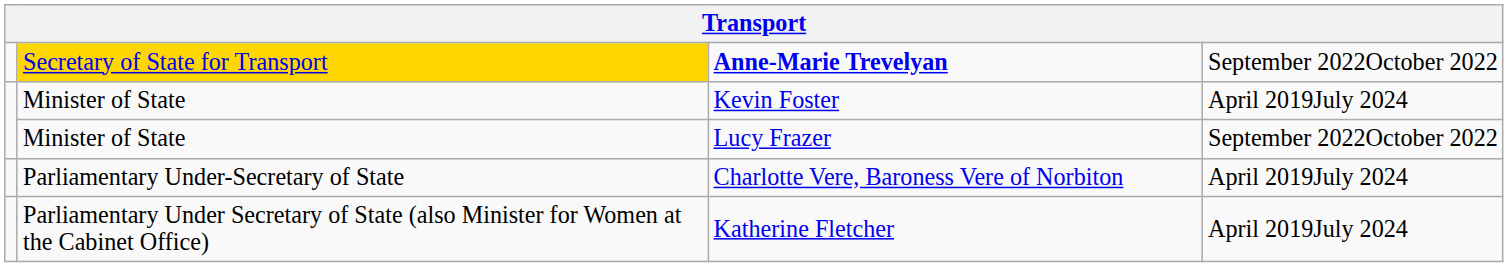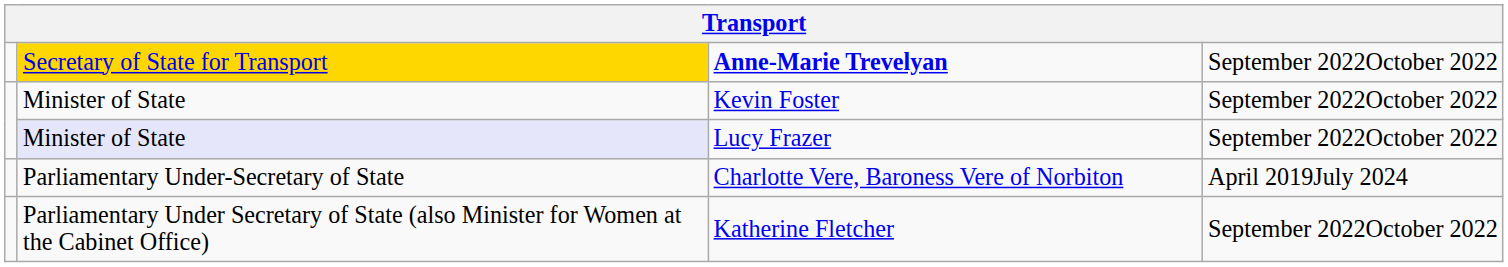(1308, 100) April 2019July 2024 -> (1353, 100) September 2022October 2022
(104, 138) no background -> (104, 138) lavender background
(1308, 228) April 2019July 2024 -> (1353, 228) September 2022October 2022
